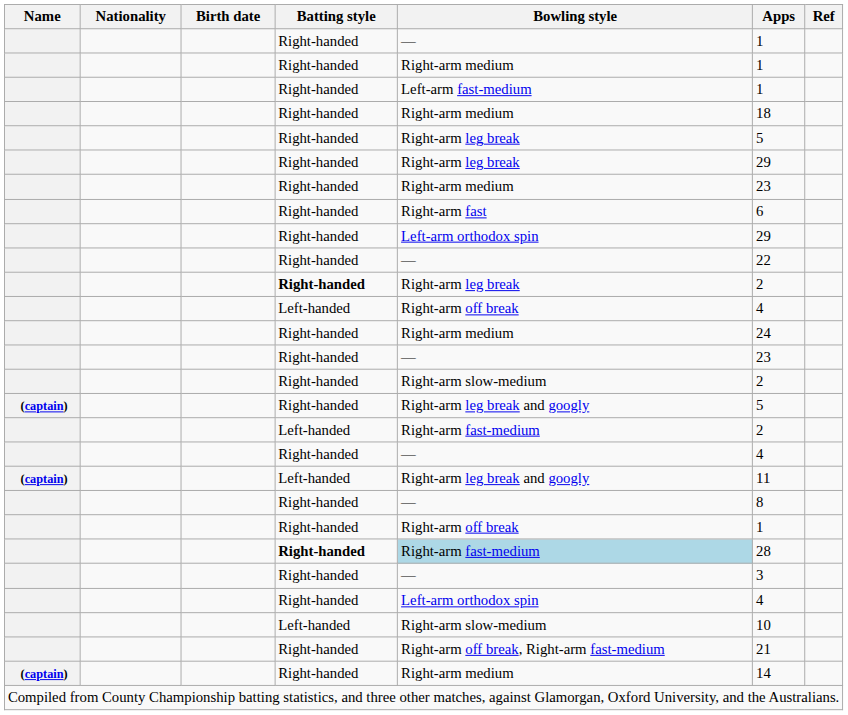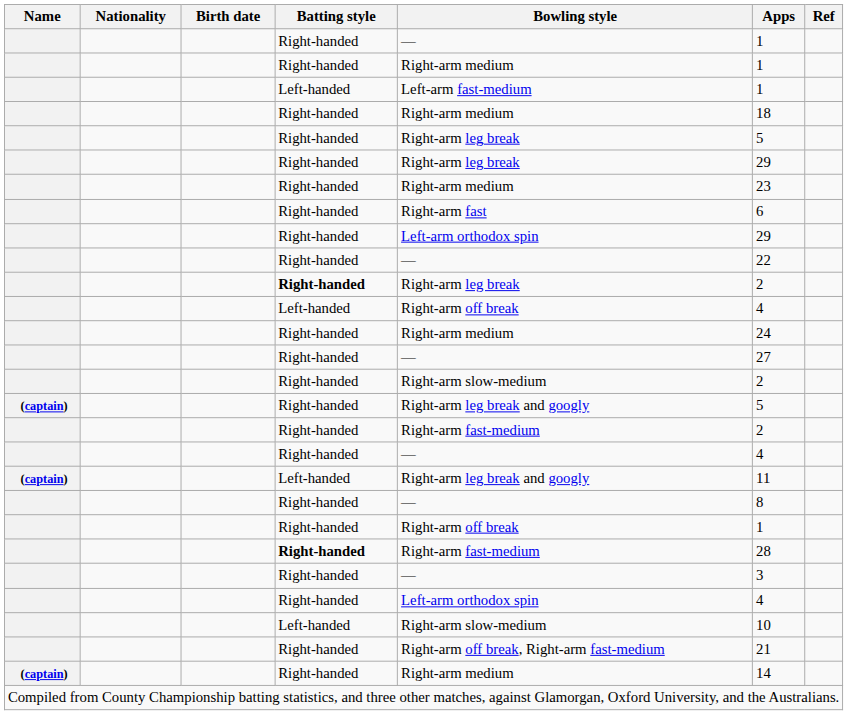(318, 89) Right-handed -> (314, 89) Left-handed
(763, 357) 23 -> (763, 357) 27
(314, 430) Left-handed -> (318, 430) Right-handed
(470, 551) lightblue background -> (470, 551) no background
